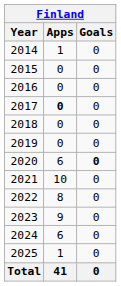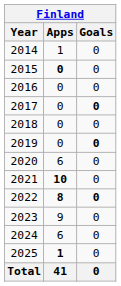(60, 69) normal -> (60, 69) bold
(60, 106) bold -> (60, 106) normal
(96, 106) normal -> (96, 106) bold
(96, 143) normal -> (96, 143) bold
(96, 161) bold -> (96, 161) normal
(60, 180) normal -> (60, 180) bold
(60, 198) normal -> (60, 198) bold
(96, 198) normal -> (96, 198) bold
(60, 253) normal -> (60, 253) bold
